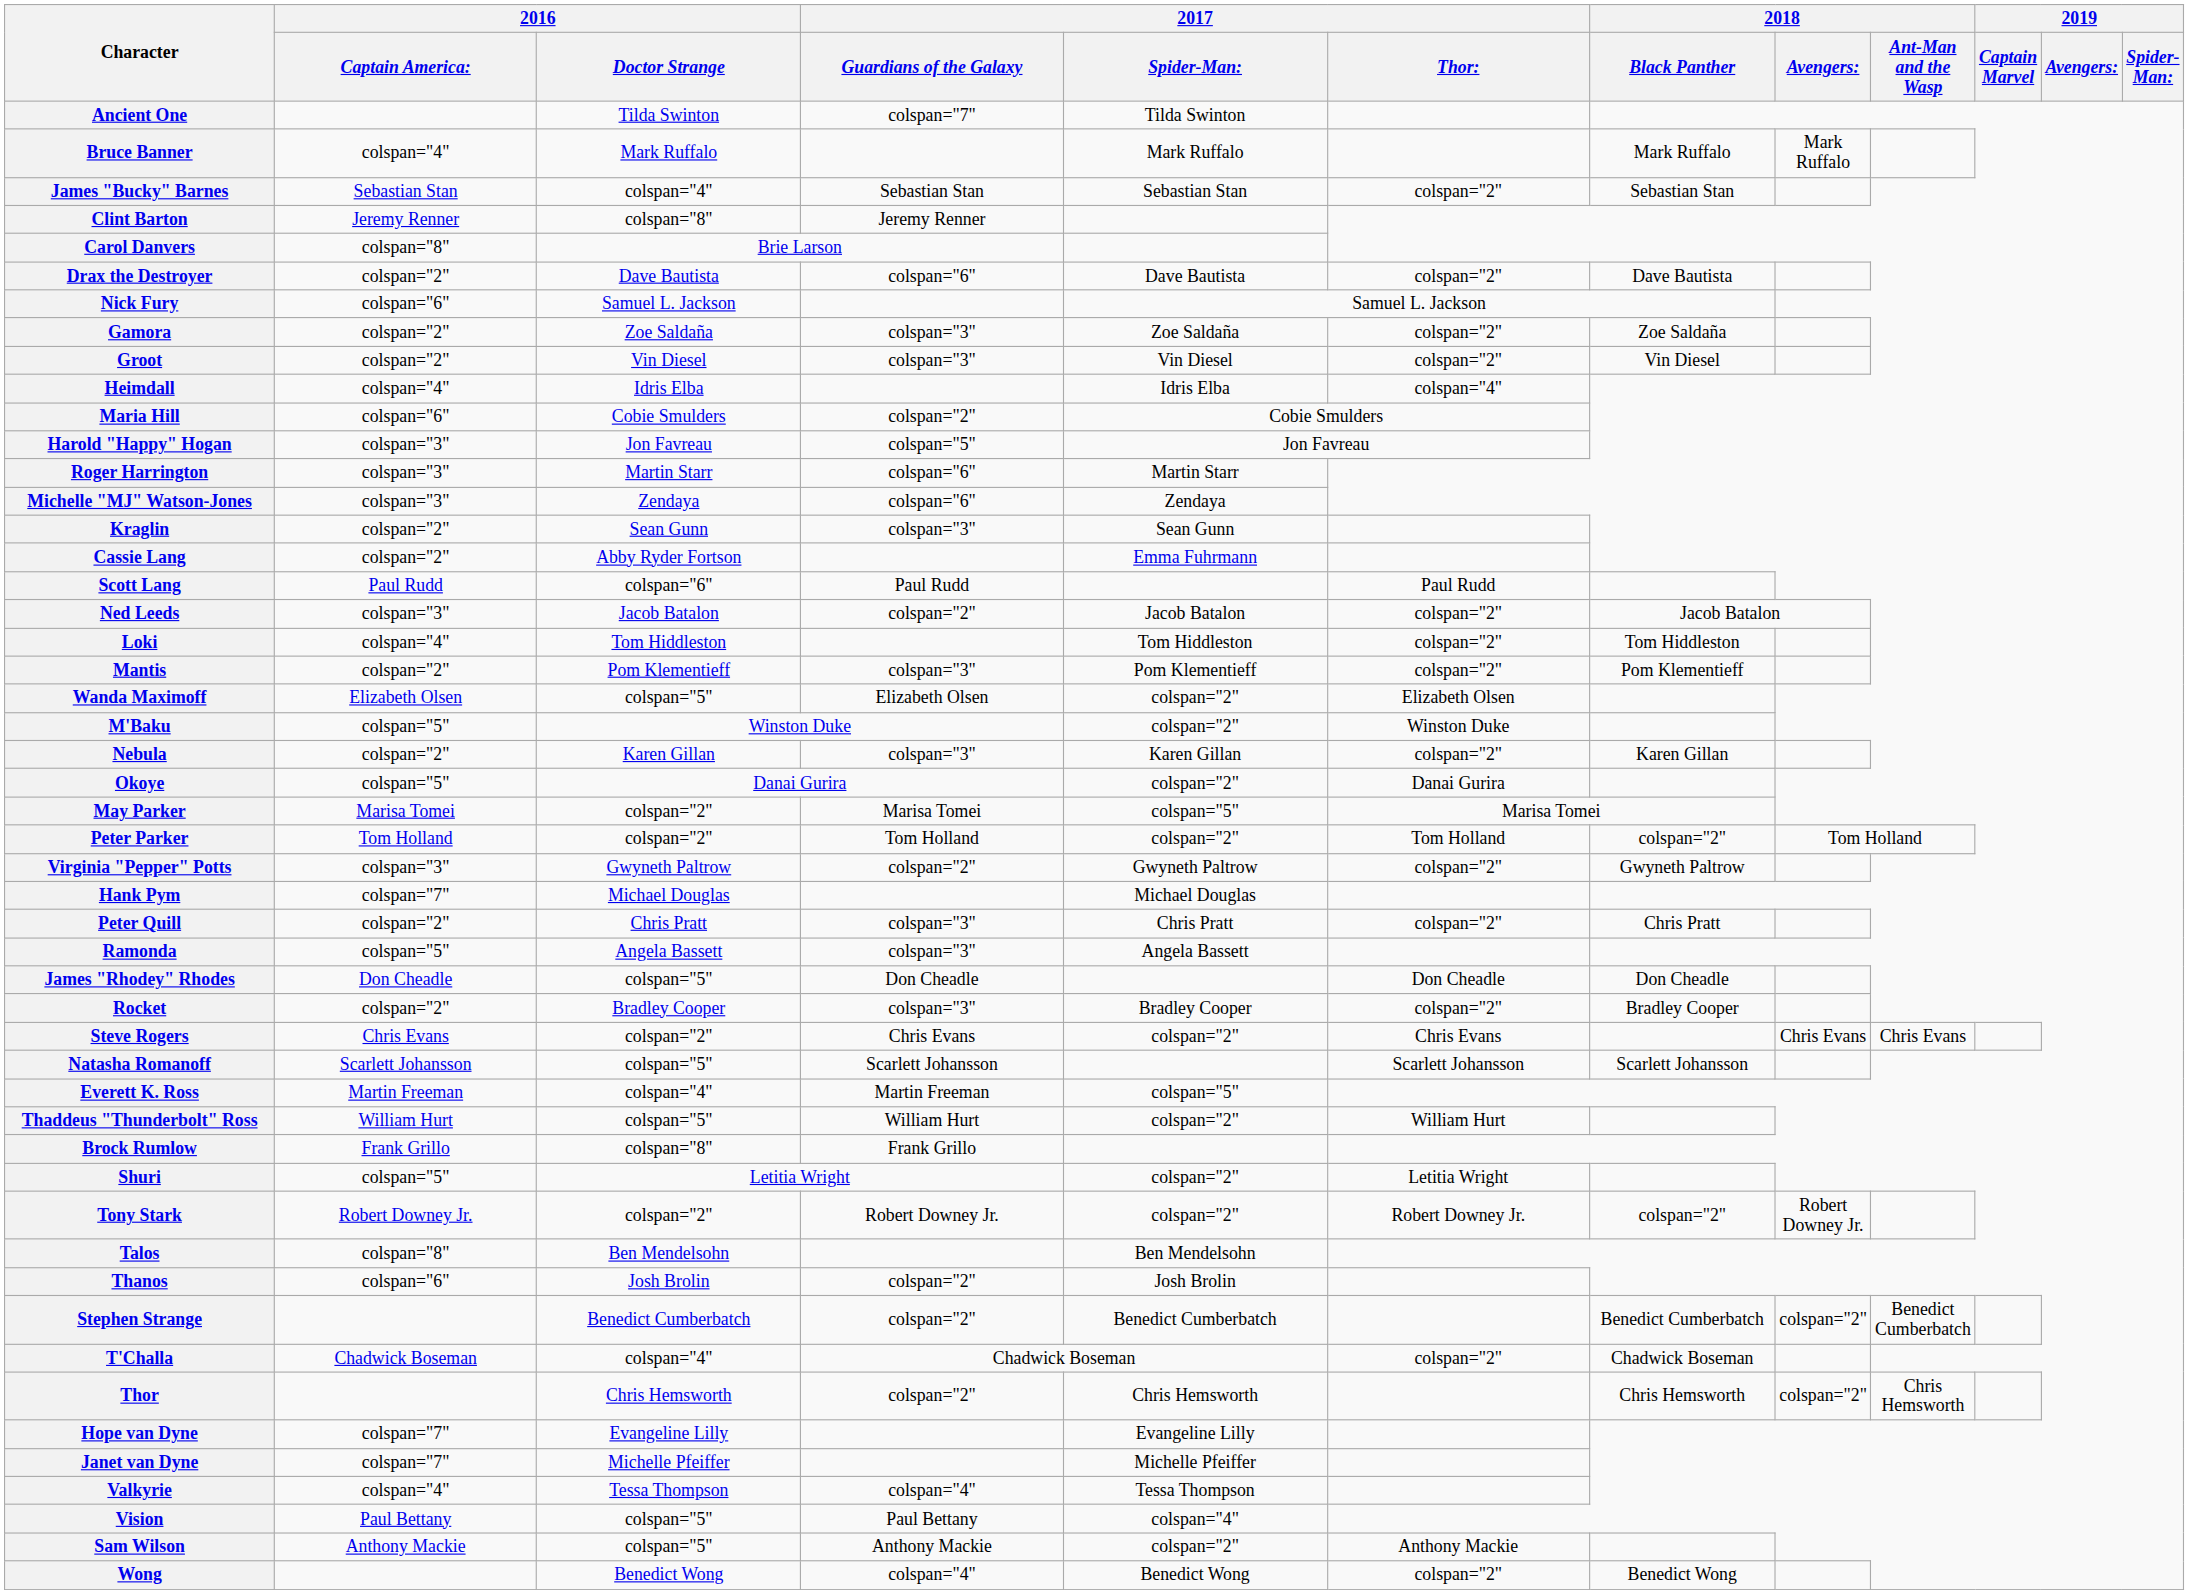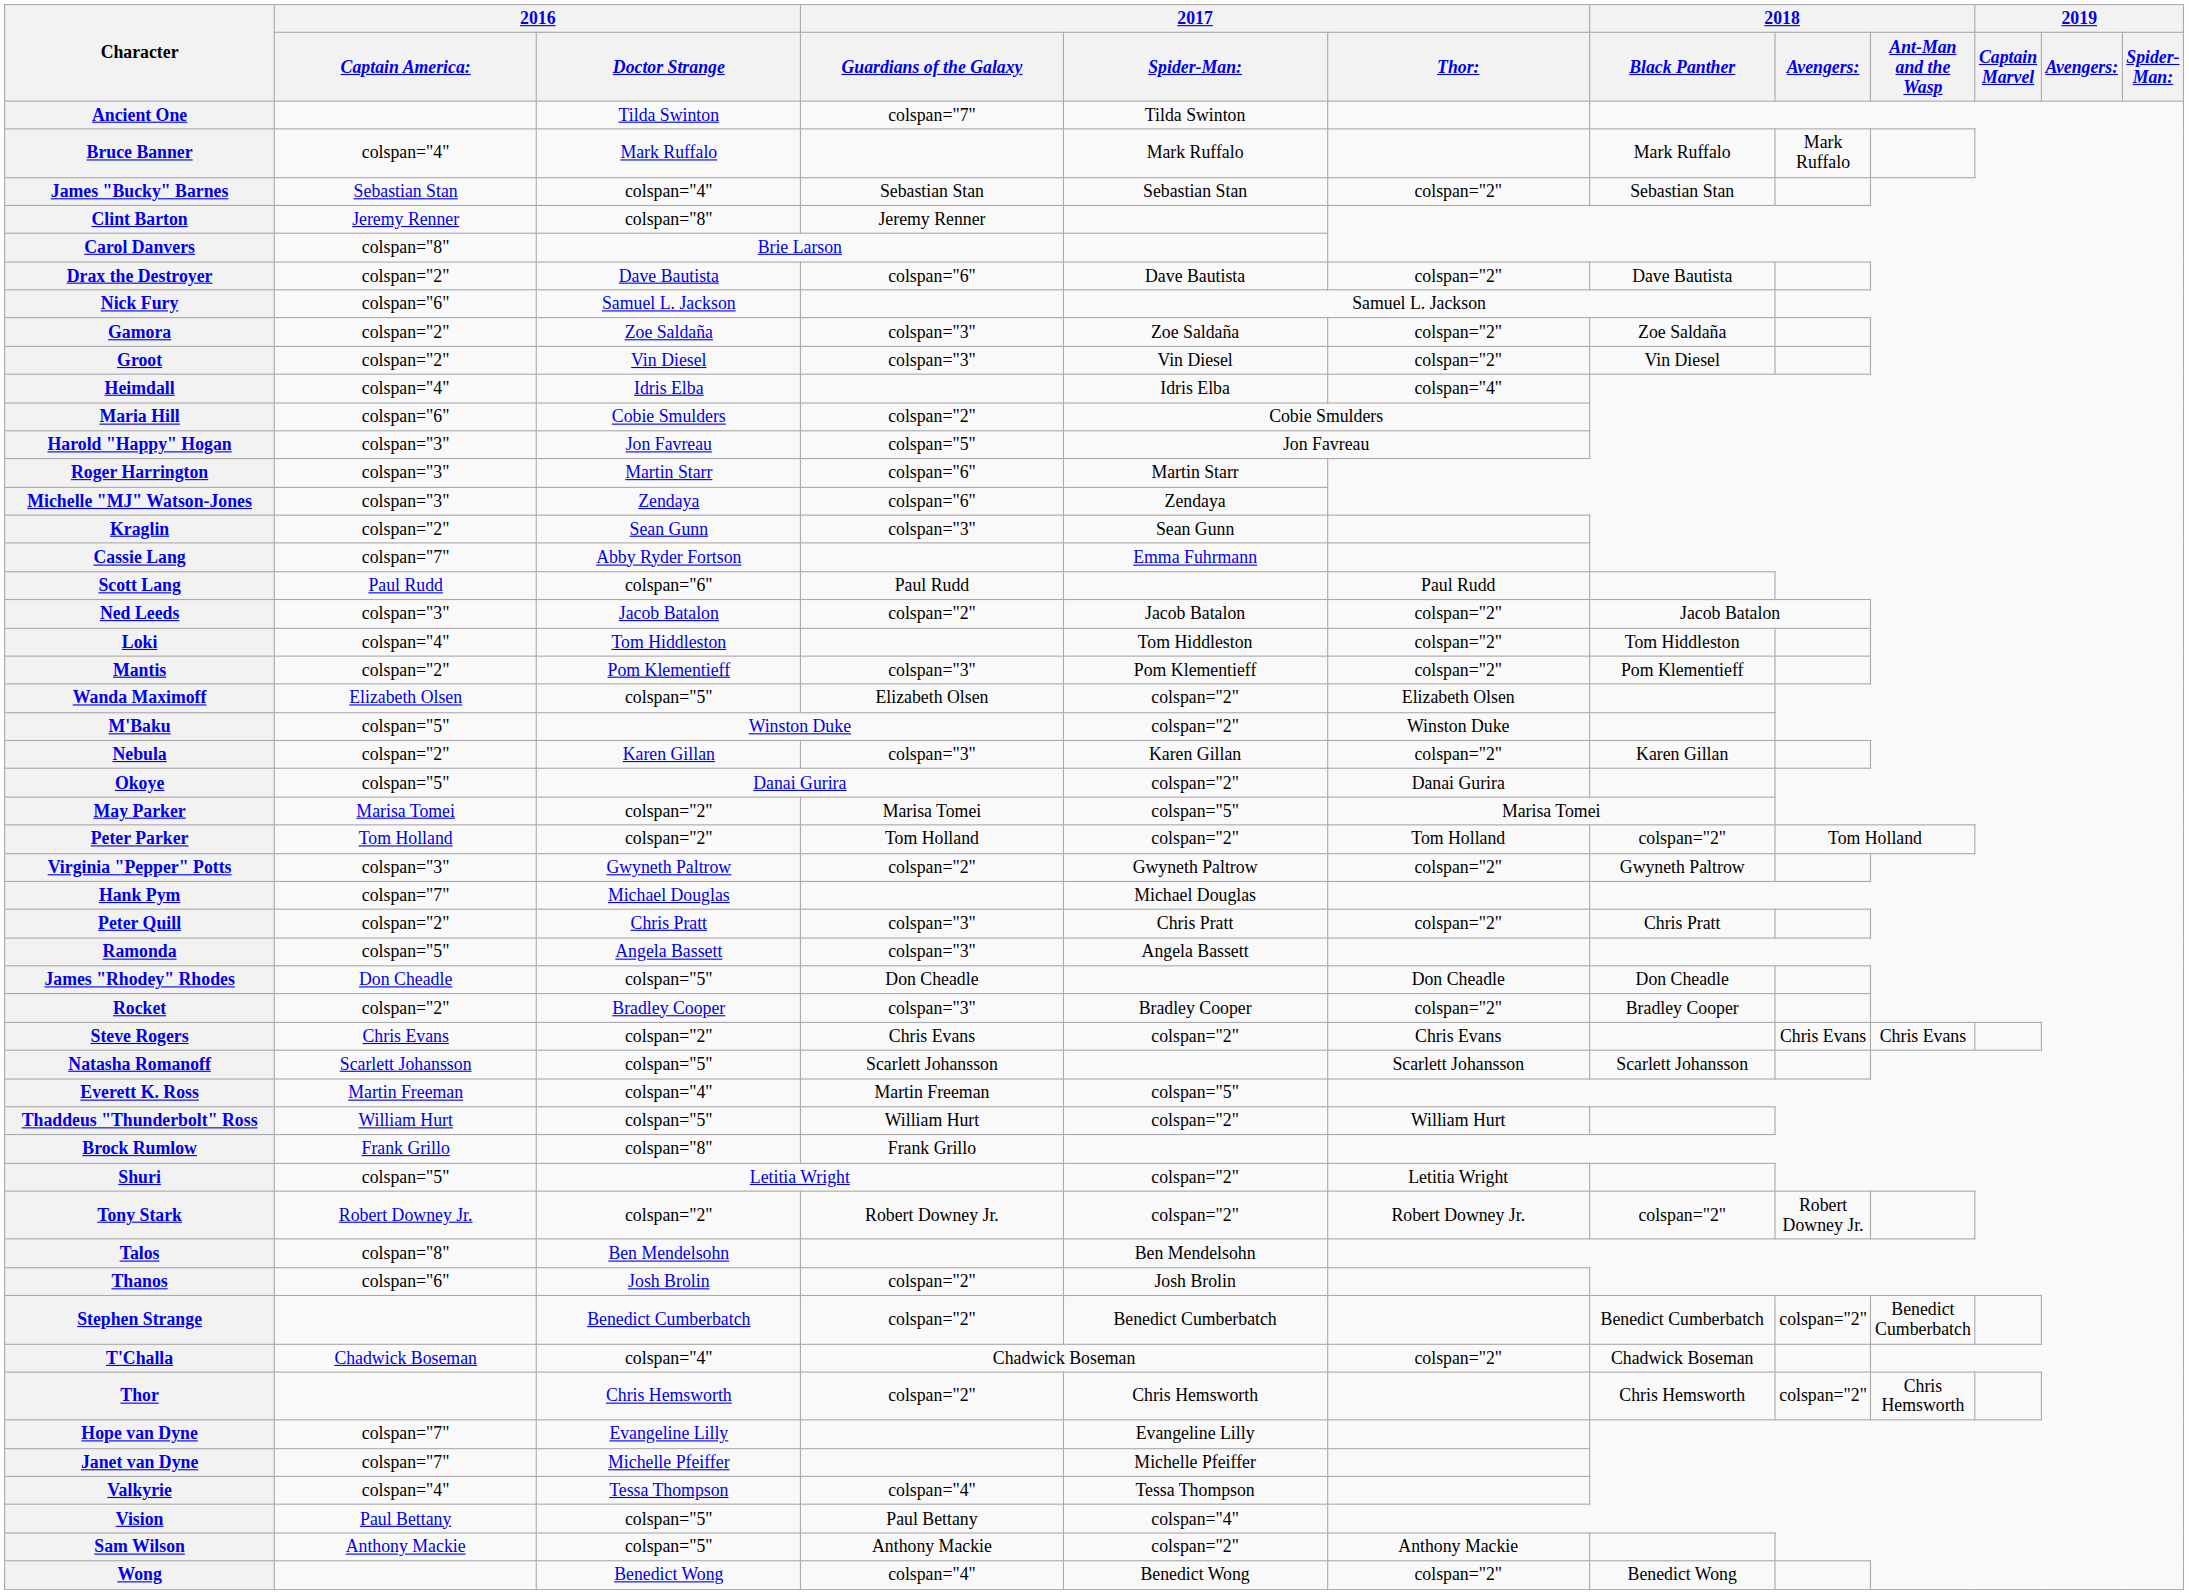(406, 557) colspan="2" -> (406, 557) colspan="7"
